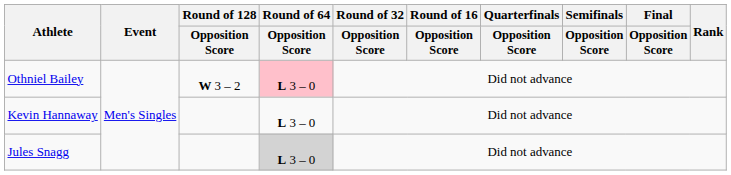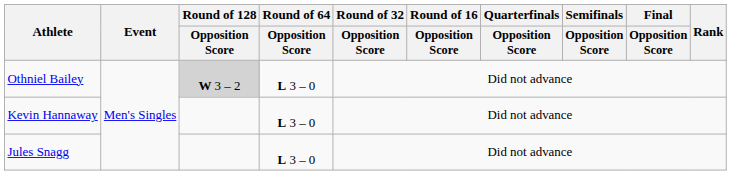(219, 86) no background -> (219, 86) lightgrey background
(296, 86) pink background -> (296, 86) no background
(296, 160) lightgrey background -> (296, 160) no background
